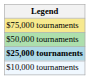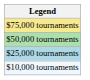(45, 53) bold -> (42, 53) normal
